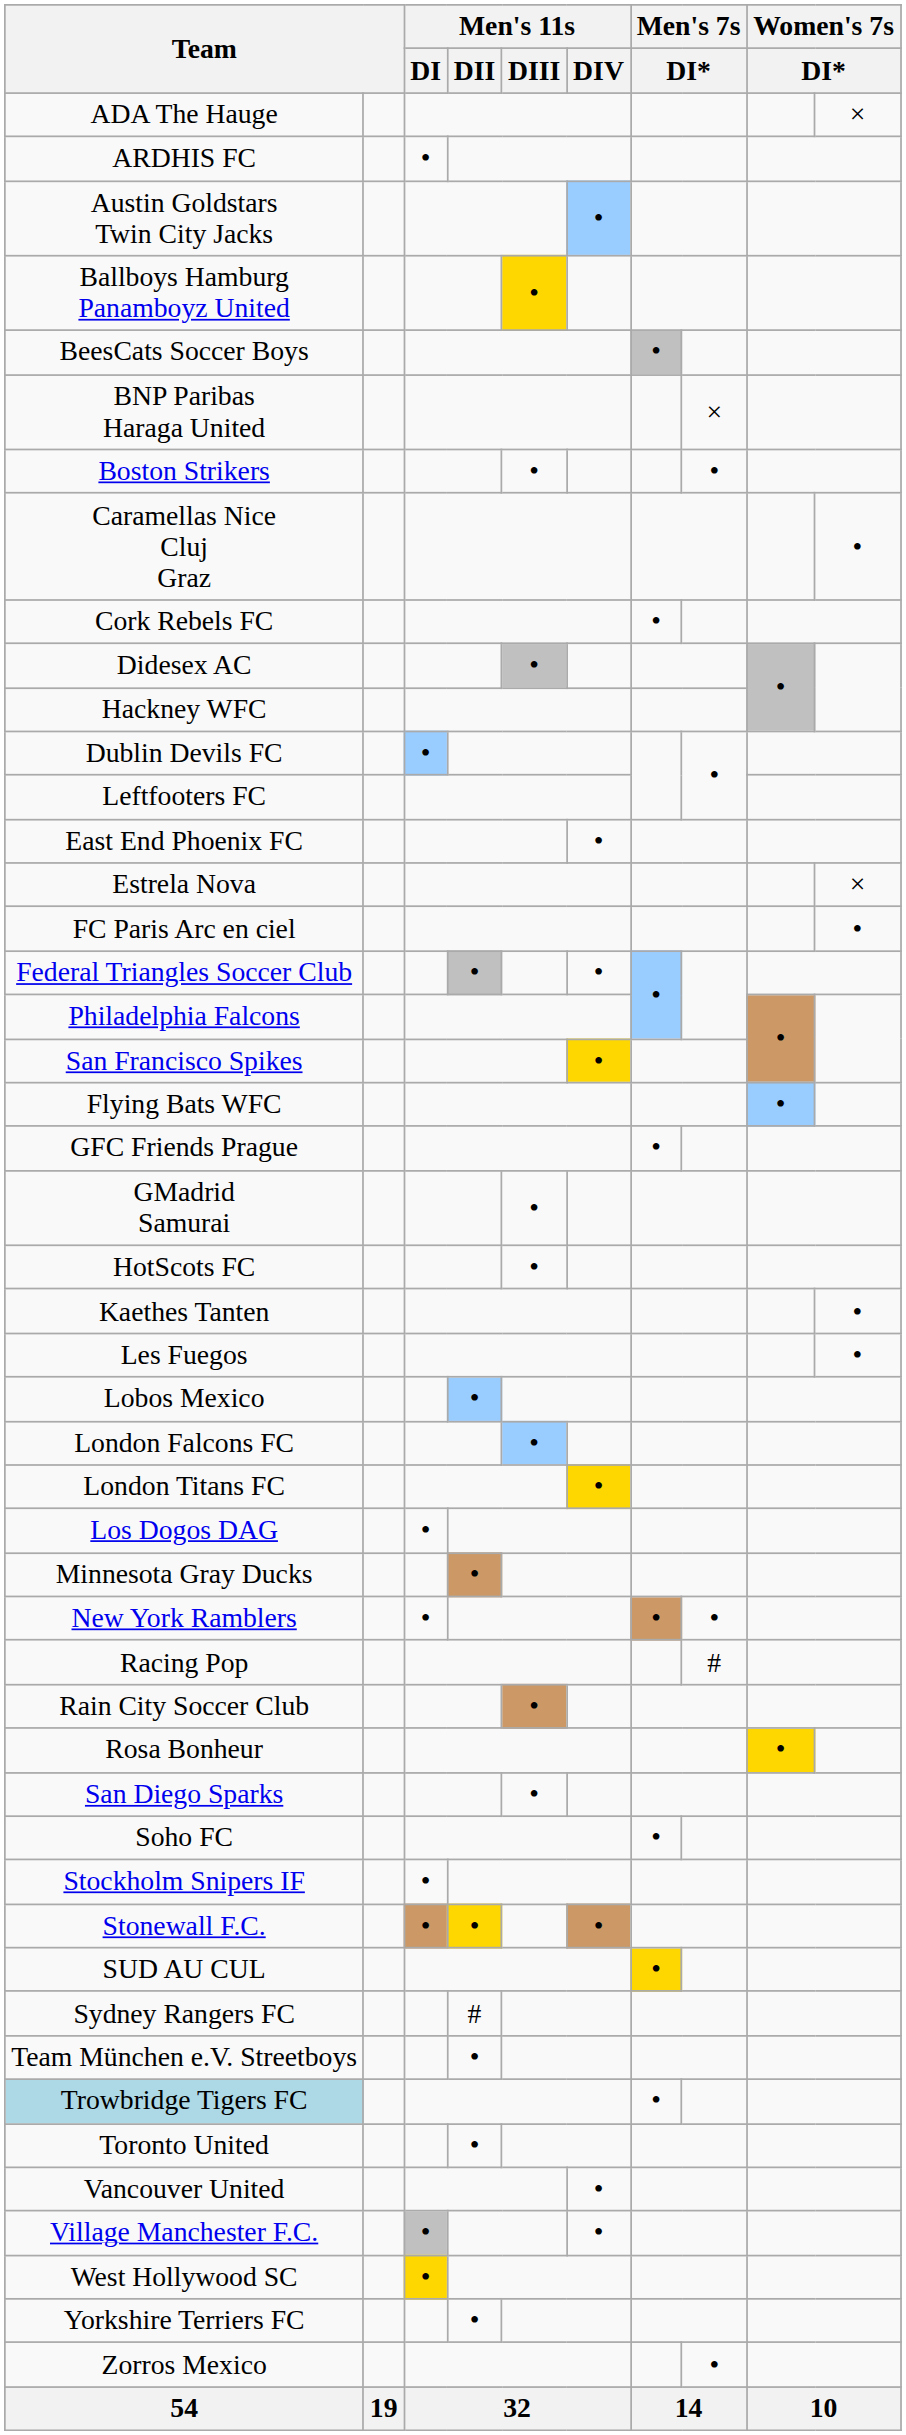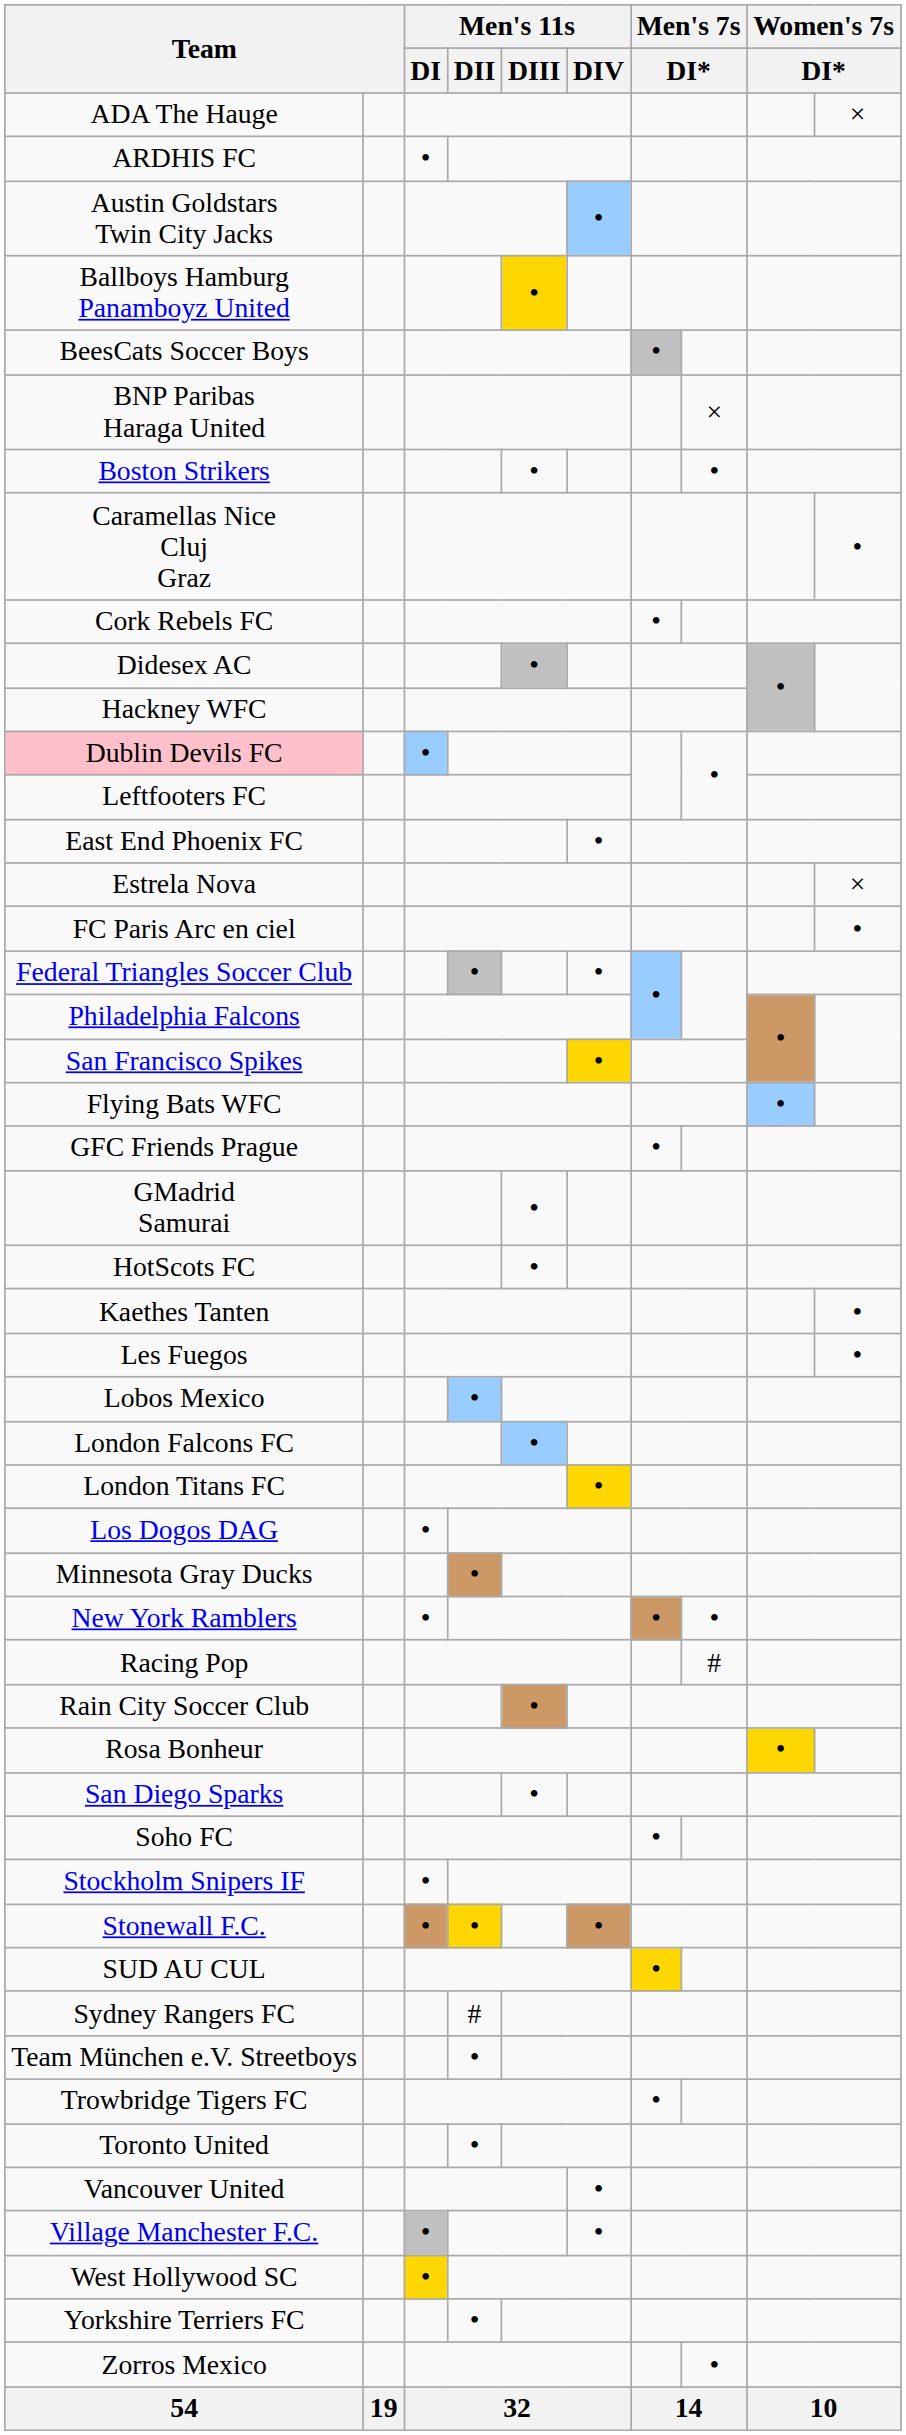(184, 752) no background -> (184, 752) pink background
(184, 2100) lightblue background -> (184, 2100) no background
